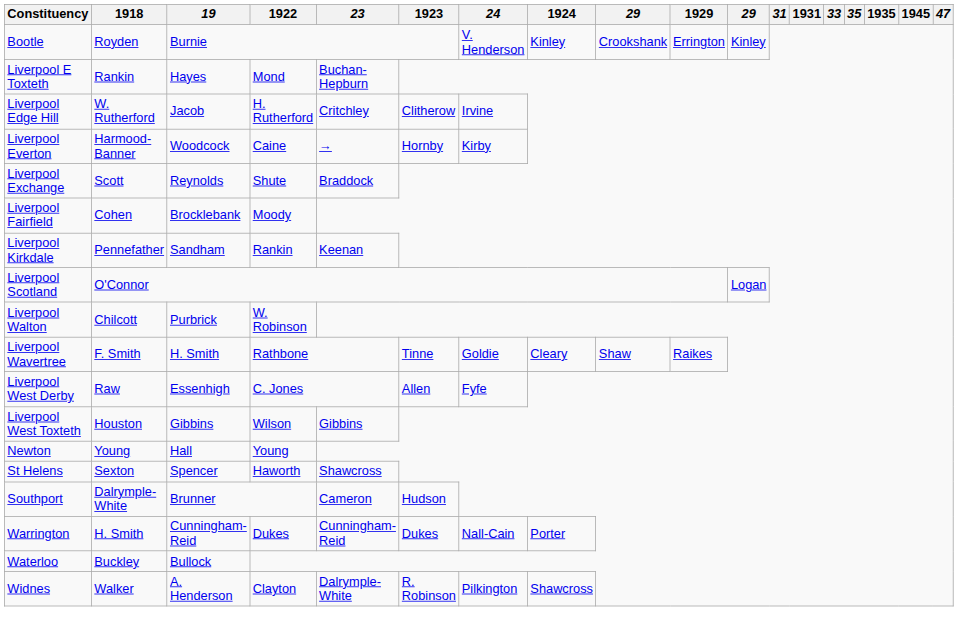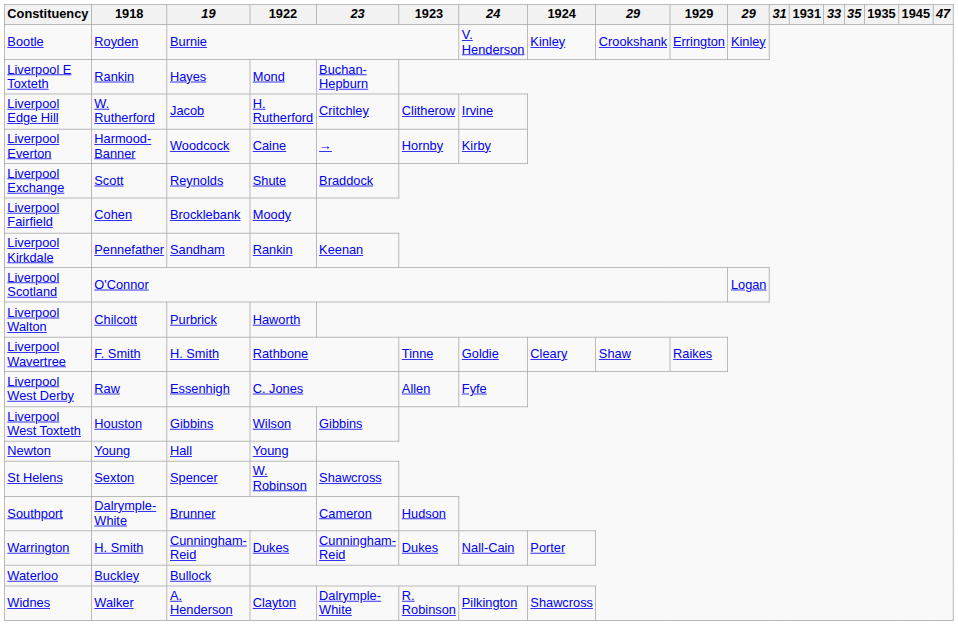(280, 319) W. Robinson -> (277, 319) Haworth
(277, 471) Haworth -> (280, 478) W. Robinson
